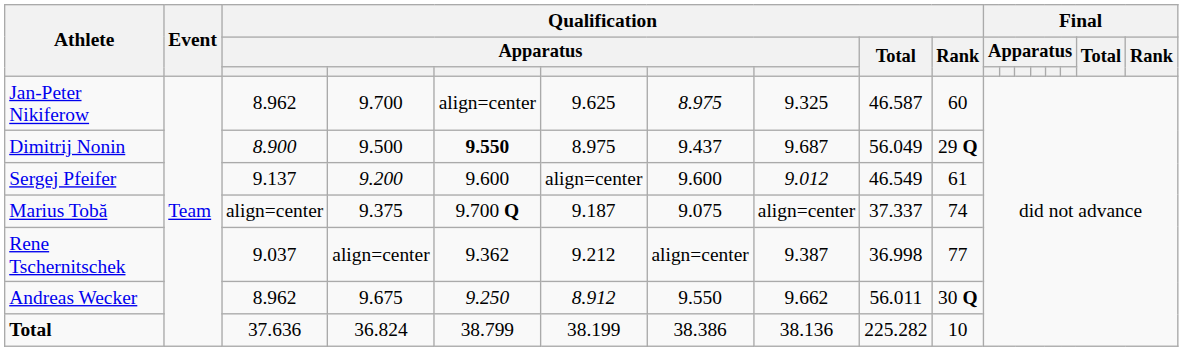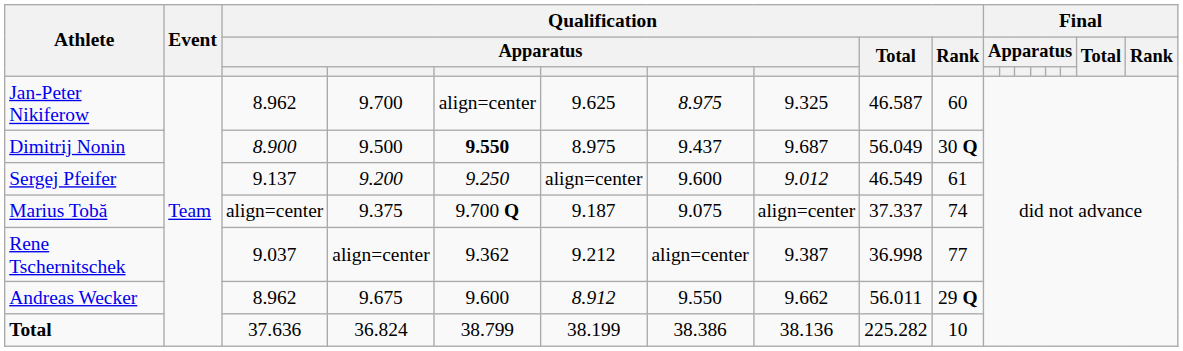(958, 147) 29 Q -> (958, 147) 30 Q
(487, 179) 9.600 -> (487, 179) 9.250
(487, 298) 9.250 -> (487, 298) 9.600
(958, 298) 30 Q -> (958, 298) 29 Q
